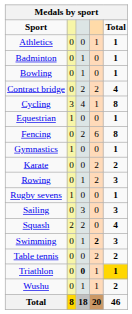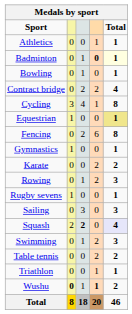(97, 58) normal -> (97, 58) bold
(116, 58) no background -> (116, 58) lightyellow background
(116, 119) no background -> (116, 119) khaki background
(83, 225) normal -> (83, 225) bold
(116, 225) no background -> (116, 225) lavender background
(97, 241) bold -> (97, 241) normal
(83, 271) bold -> (83, 271) normal
(116, 271) gold background -> (116, 271) no background
(72, 287) normal -> (72, 287) bold
(97, 287) normal -> (97, 287) bold
